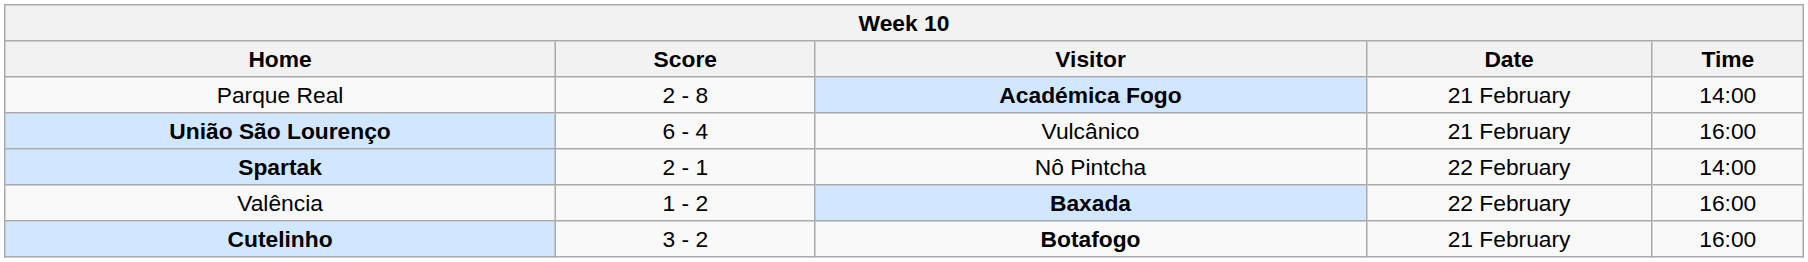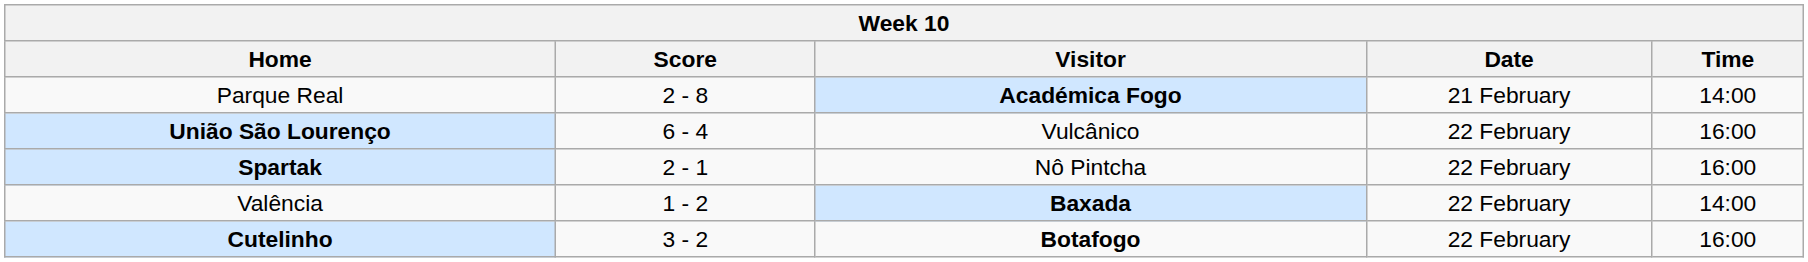(1509, 131) 21 February -> (1509, 131) 22 February
(1728, 167) 14:00 -> (1728, 167) 16:00
(1728, 203) 16:00 -> (1728, 203) 14:00
(1509, 240) 21 February -> (1509, 240) 22 February
